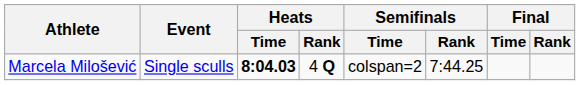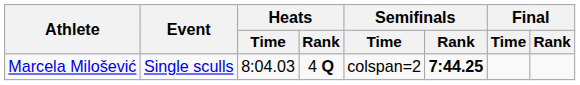(268, 67) bold -> (268, 67) normal
(456, 67) normal -> (456, 67) bold
